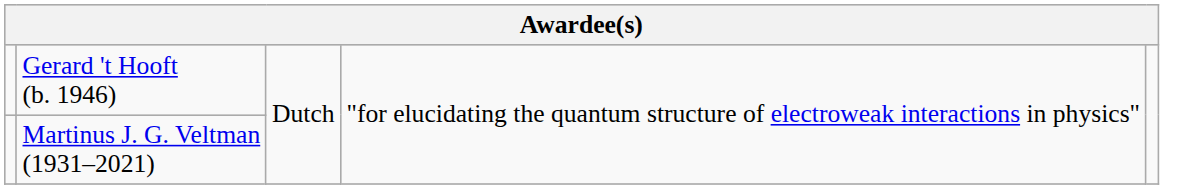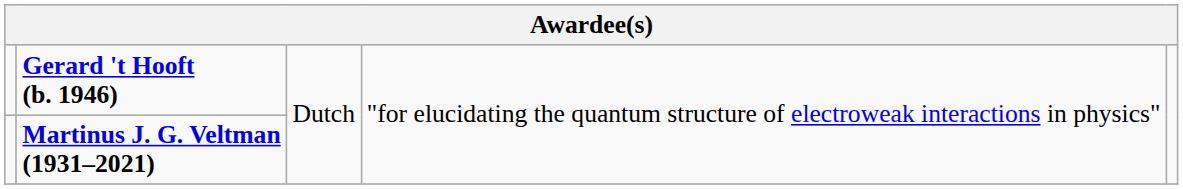(100, 79) normal -> (109, 79) bold
(141, 149) normal -> (152, 149) bold
